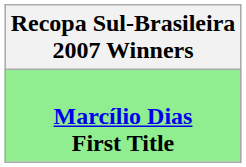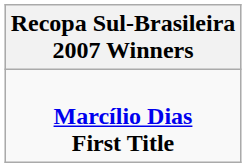(123, 129) lightgreen background -> (123, 129) no background
